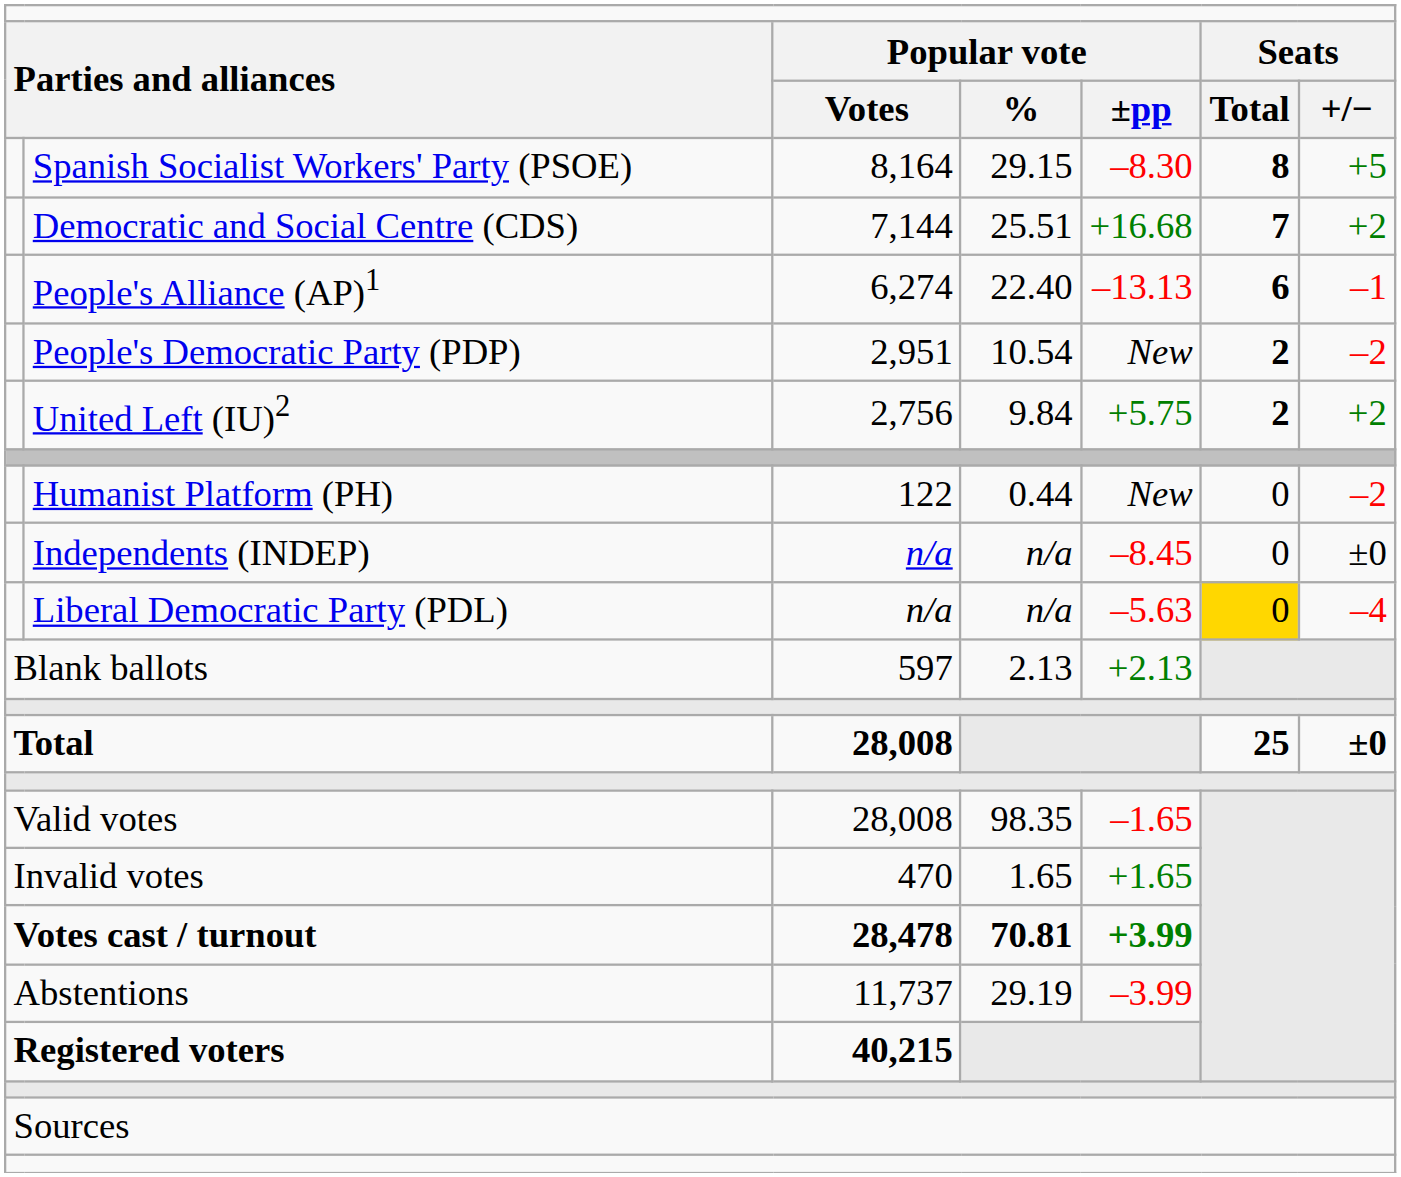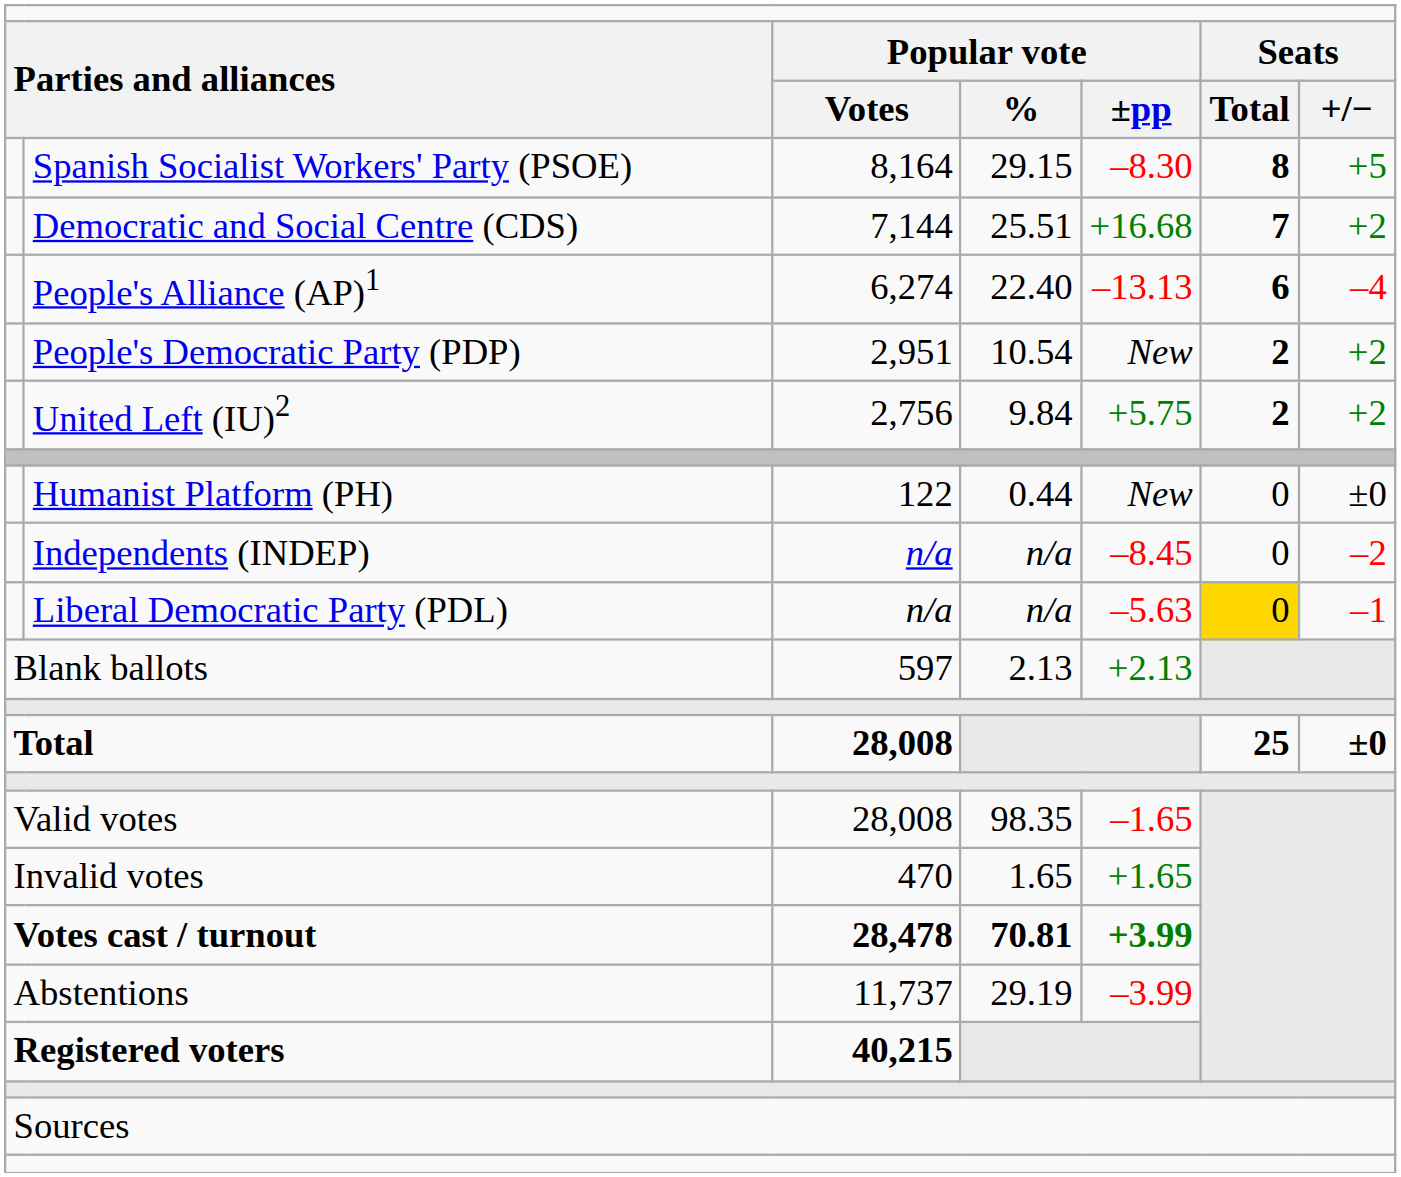(1368, 287) –1 -> (1368, 287) –4
(1368, 350) –2 -> (1367, 350) +2
(1368, 493) –2 -> (1368, 493) ±0
(1368, 552) ±0 -> (1368, 552) –2
(1368, 610) –4 -> (1368, 610) –1
